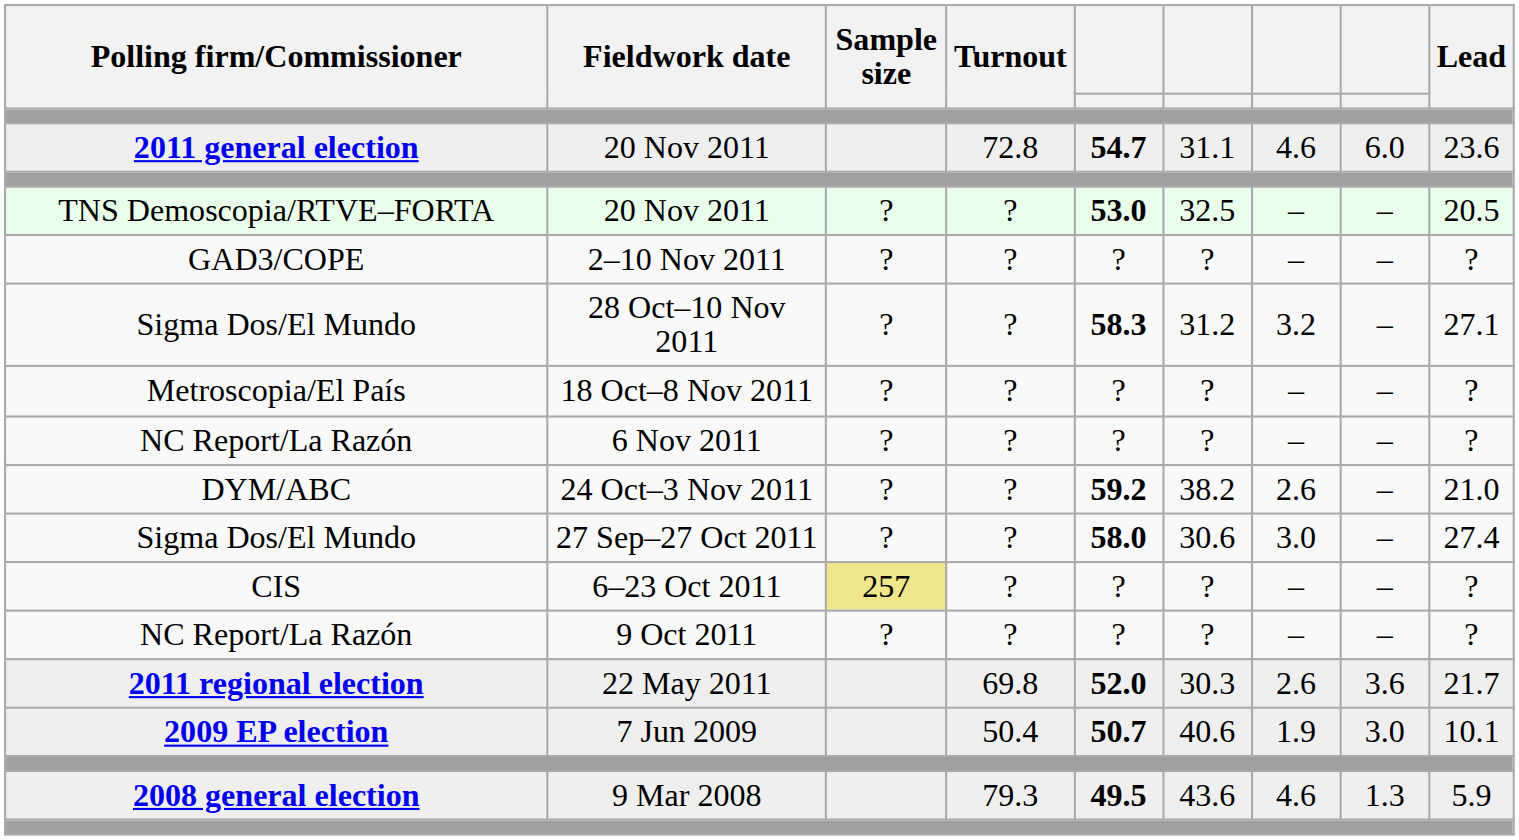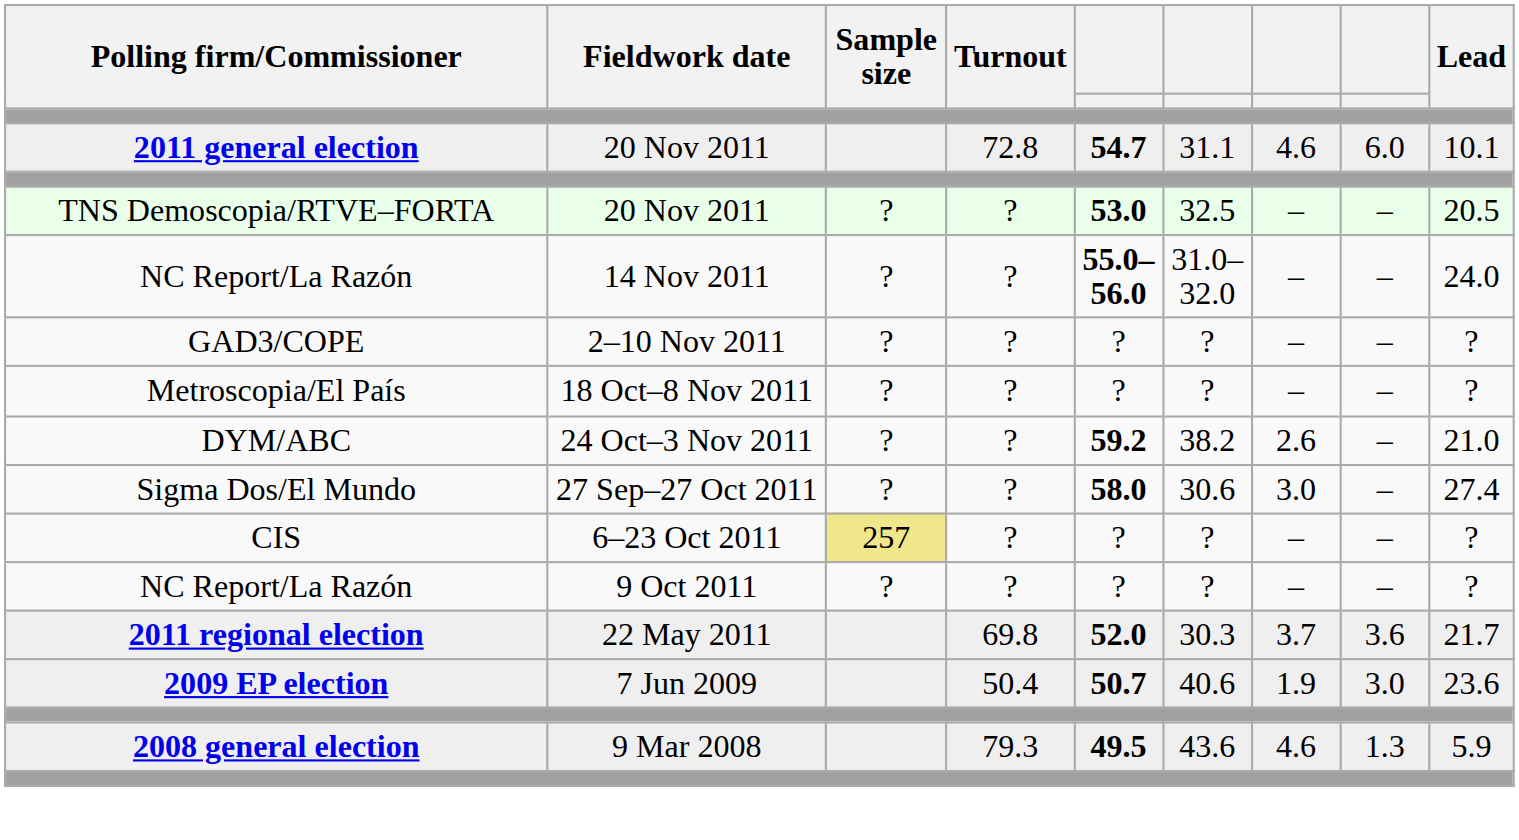(1471, 147) 23.6 -> (1471, 147) 10.1
+ row: (276, 276)
- row: (276, 325)
- row: (276, 439)
(1296, 682) 2.6 -> (1296, 634) 3.7
(1471, 731) 10.1 -> (1471, 682) 23.6
